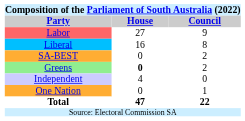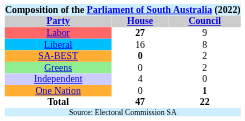(140, 32) normal -> (140, 32) bold
(140, 56) normal -> (140, 56) bold
(140, 67) bold -> (140, 67) normal
(205, 90) normal -> (205, 90) bold
